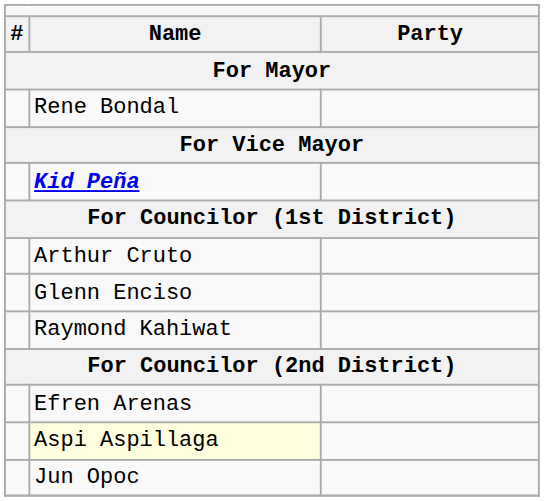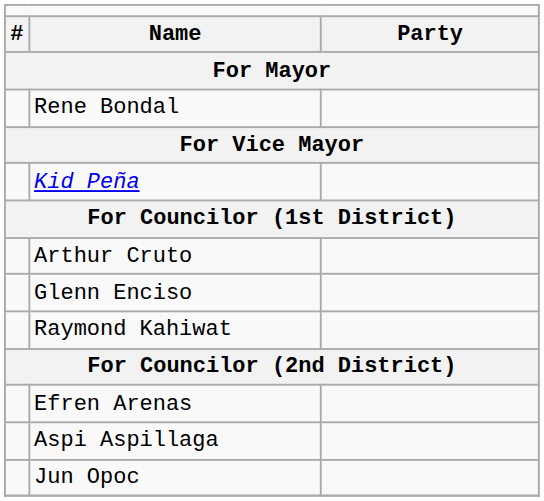(87, 182) bold -> (87, 182) normal
(126, 440) lightyellow background -> (126, 440) no background
